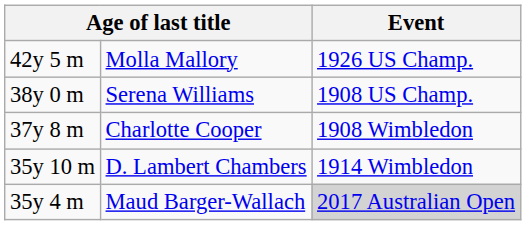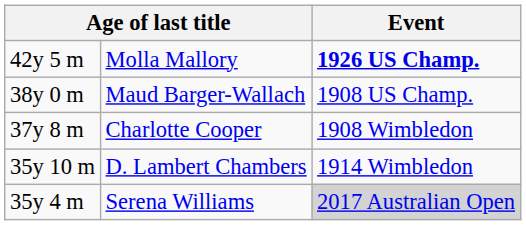(395, 58) normal -> (398, 58) bold
(180, 94) Serena Williams -> (205, 94) Maud Barger-Wallach
(205, 201) Maud Barger-Wallach -> (180, 201) Serena Williams
